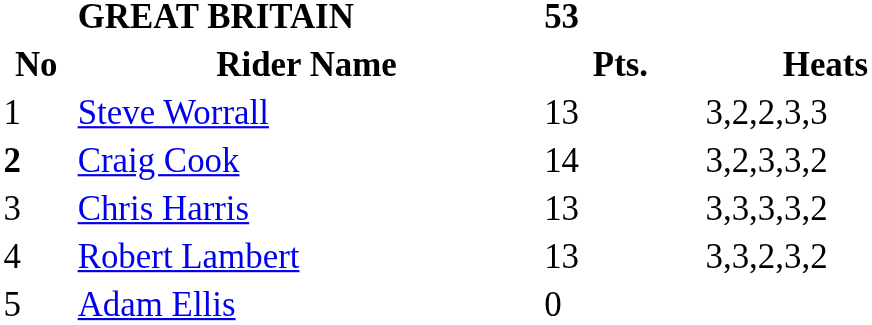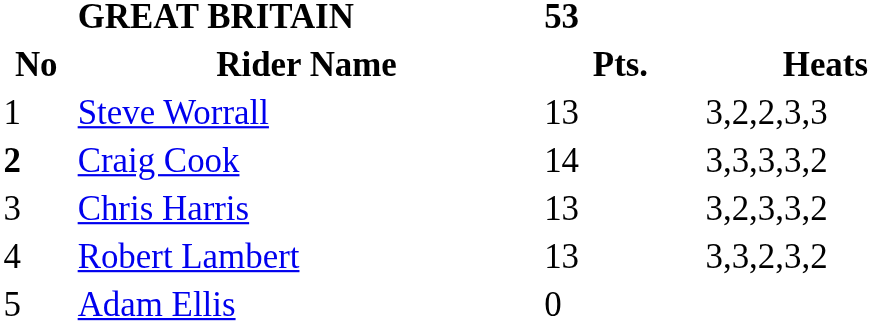(767, 160) 3,2,3,3,2 -> (767, 160) 3,3,3,3,2
(767, 208) 3,3,3,3,2 -> (767, 208) 3,2,3,3,2
